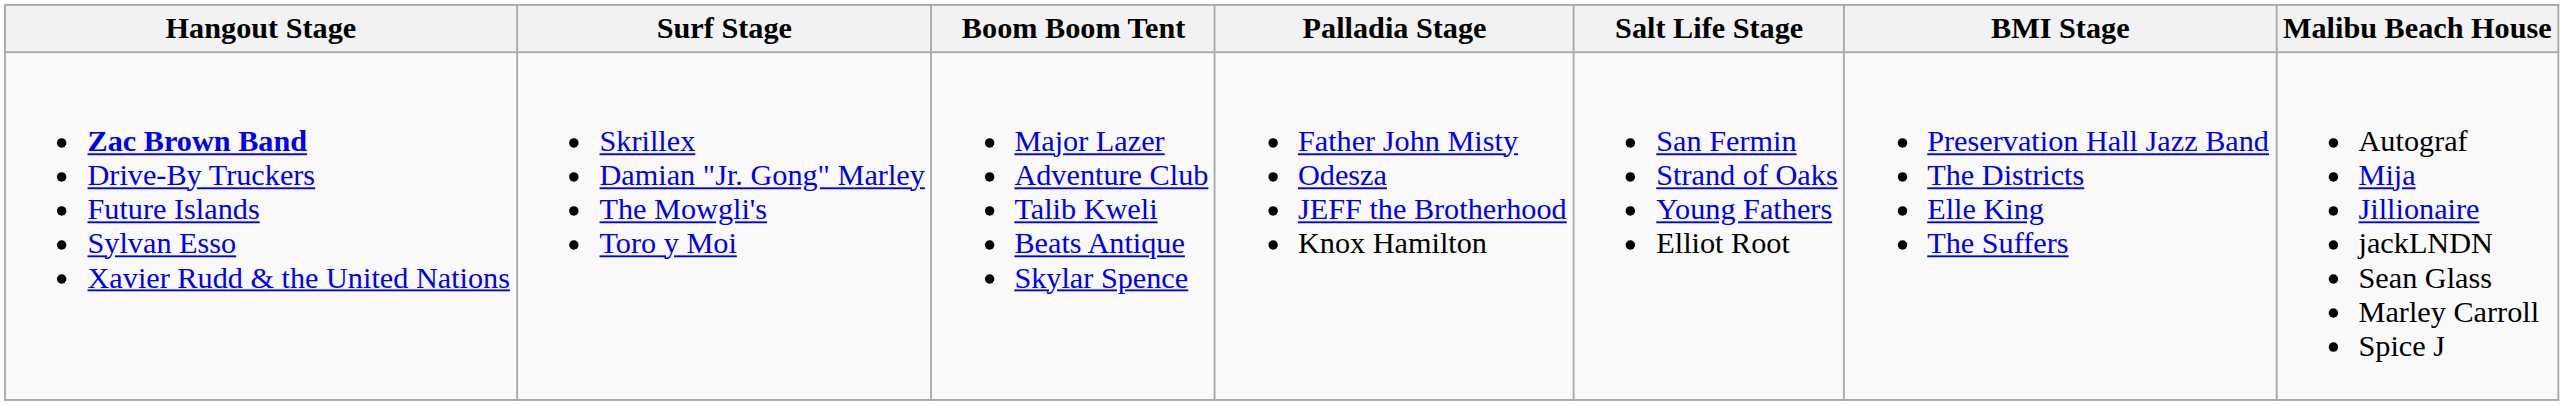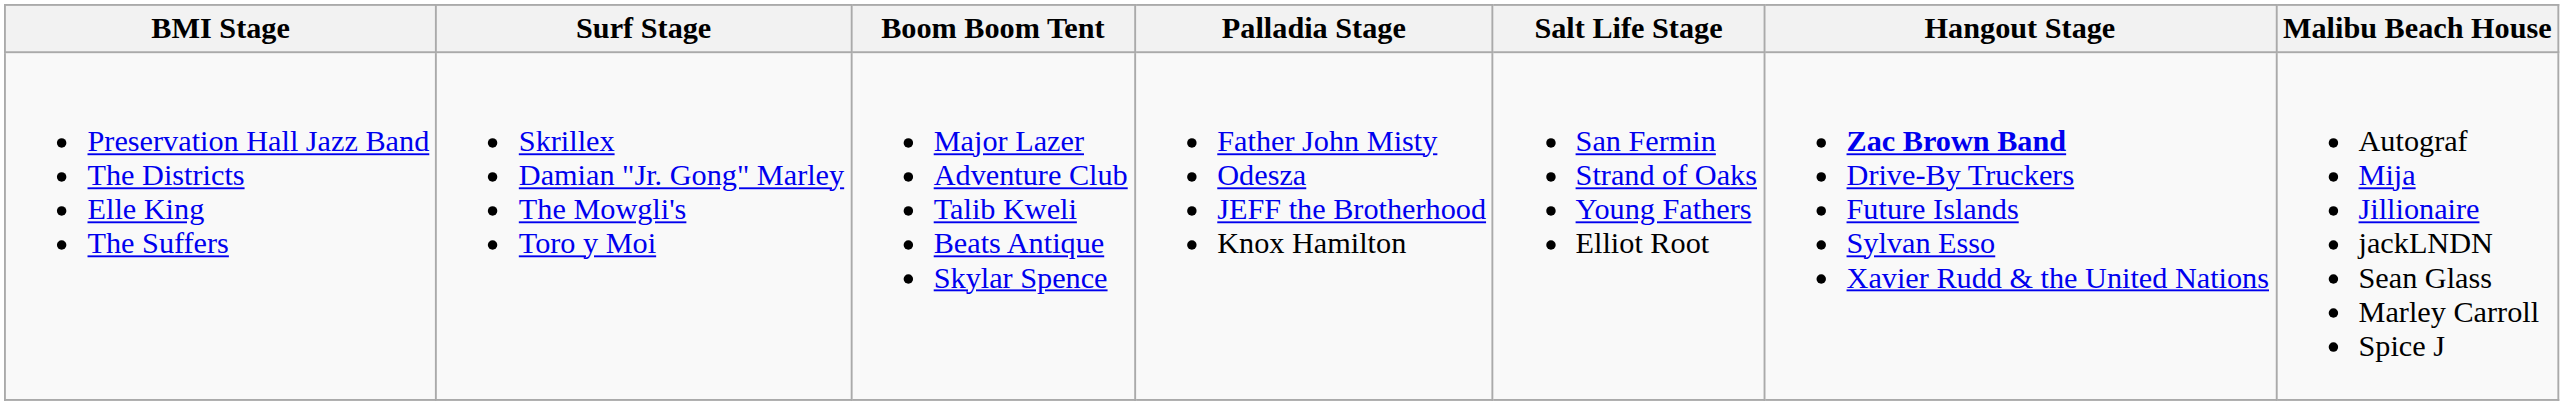columns swapped: (261, 28) <-> (2060, 28)
